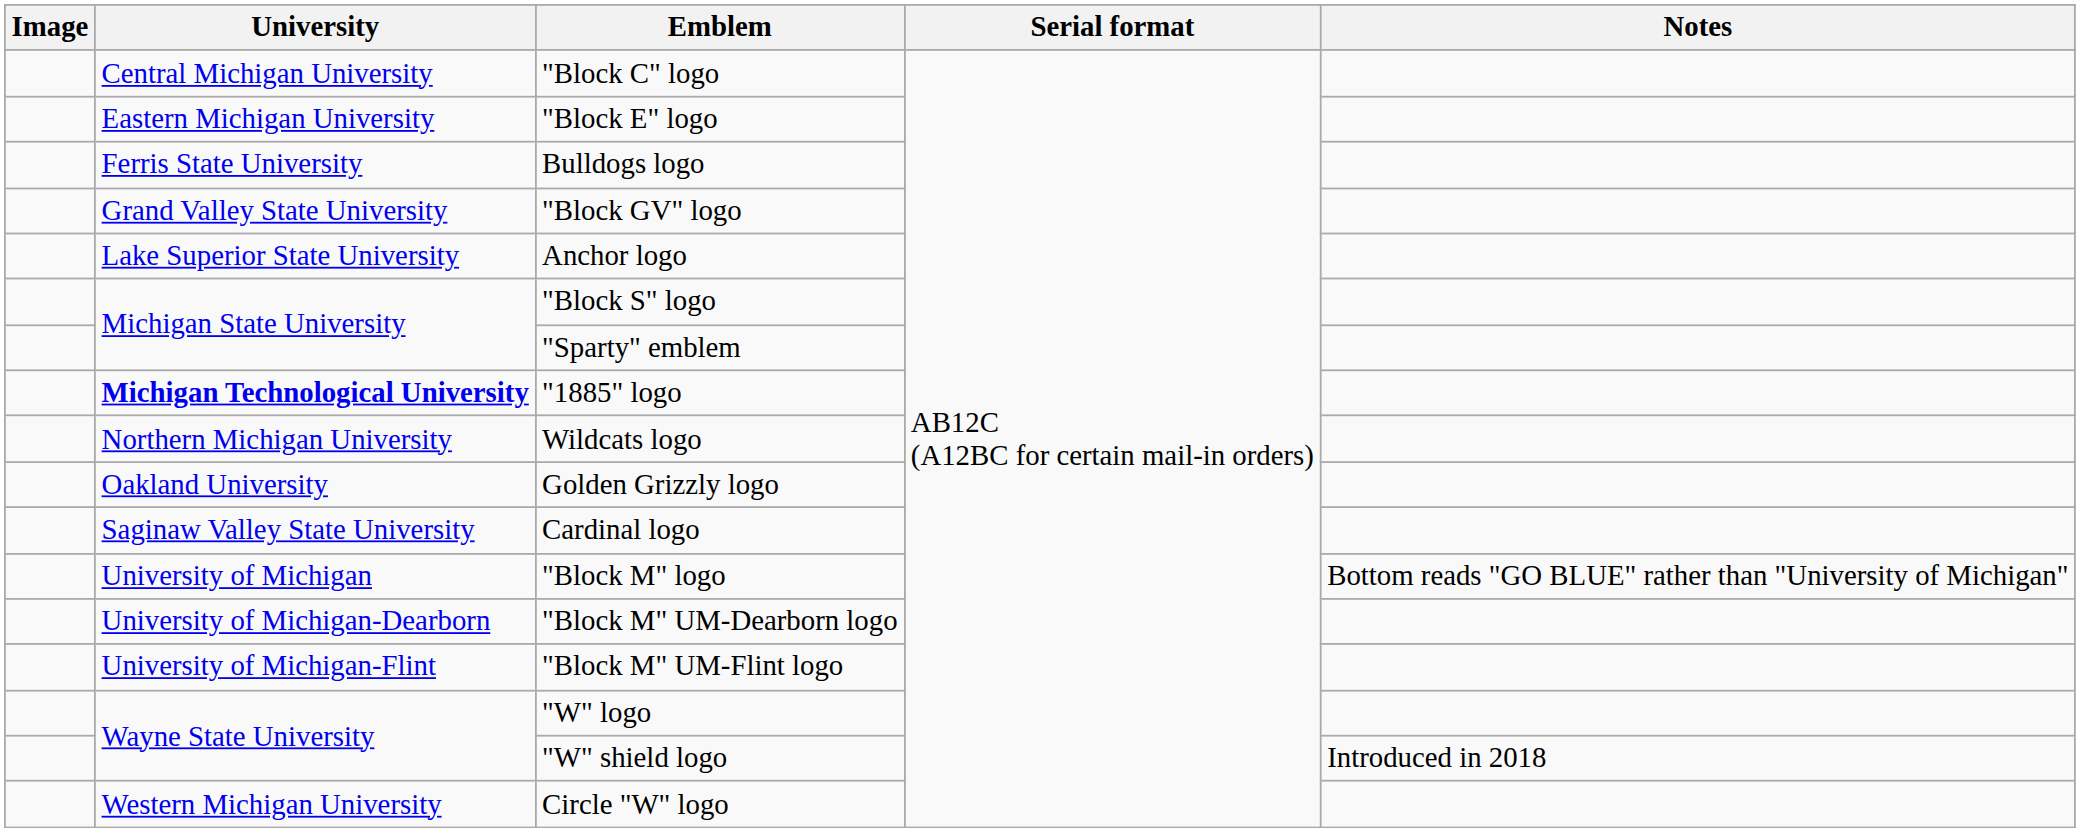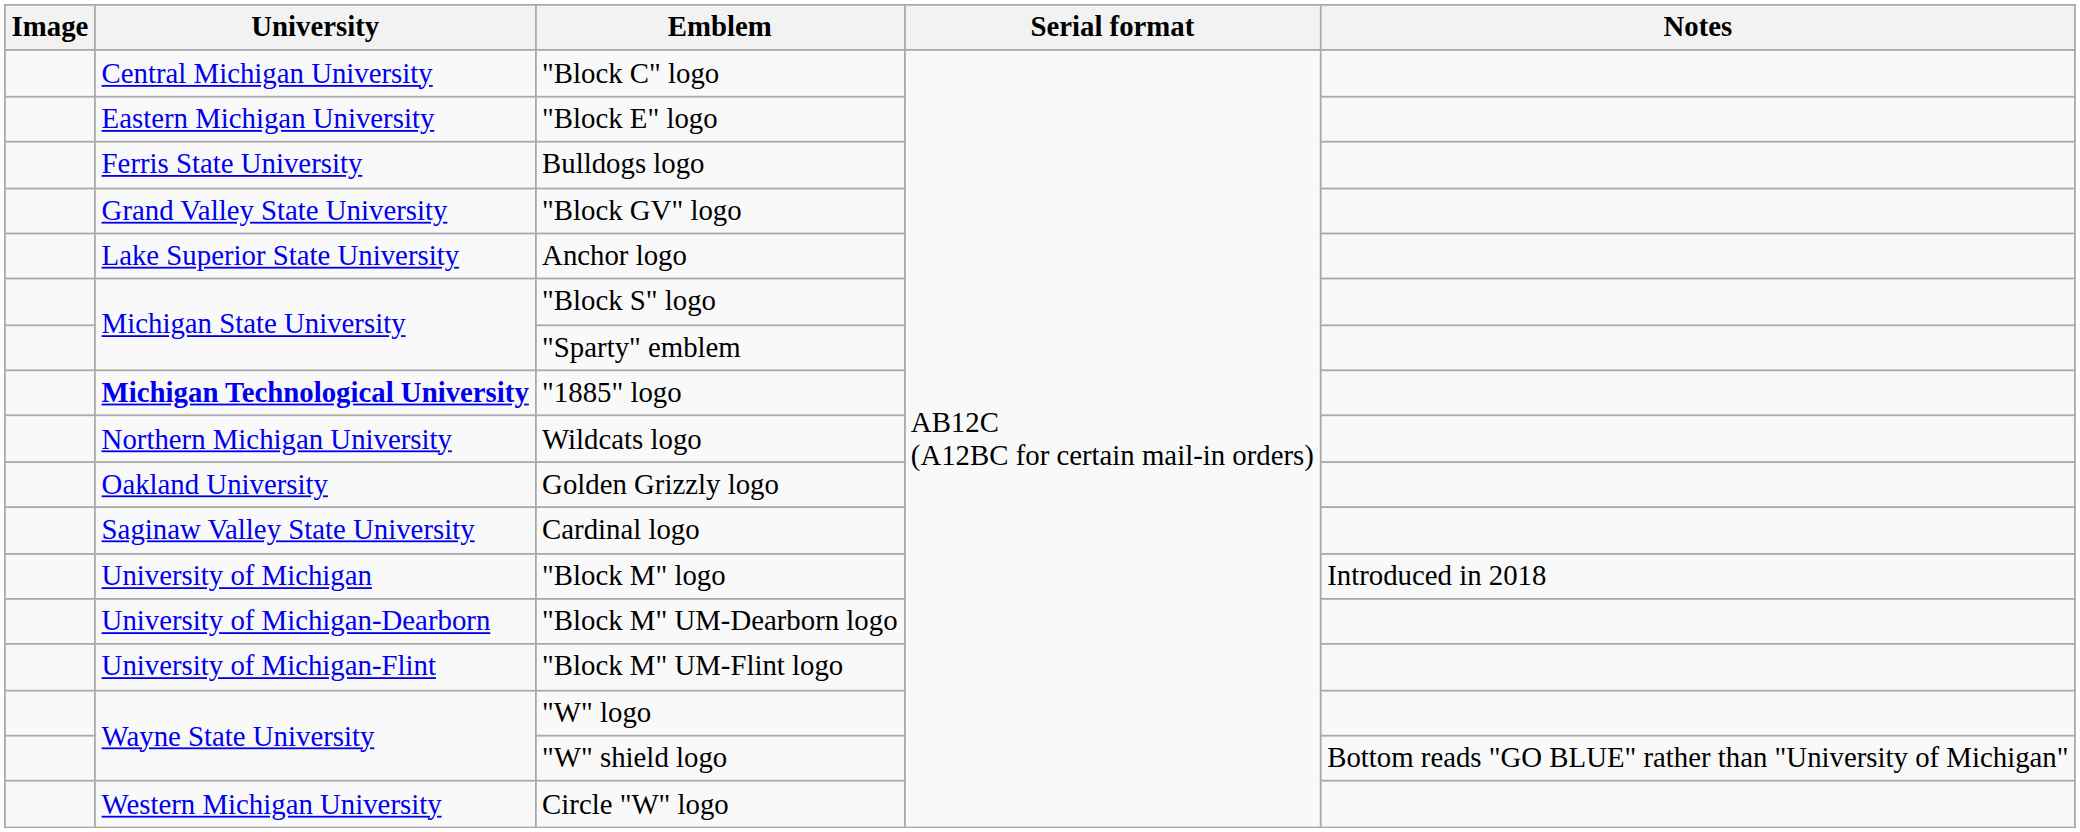(1698, 575) Bottom reads "GO BLUE" rather than "University of Michigan" -> (1437, 575) Introduced in 2018
(1437, 758) Introduced in 2018 -> (1698, 758) Bottom reads "GO BLUE" rather than "University of Michigan"
